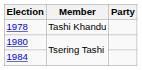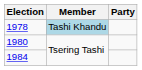(77, 27) no background -> (77, 27) lightblue background
